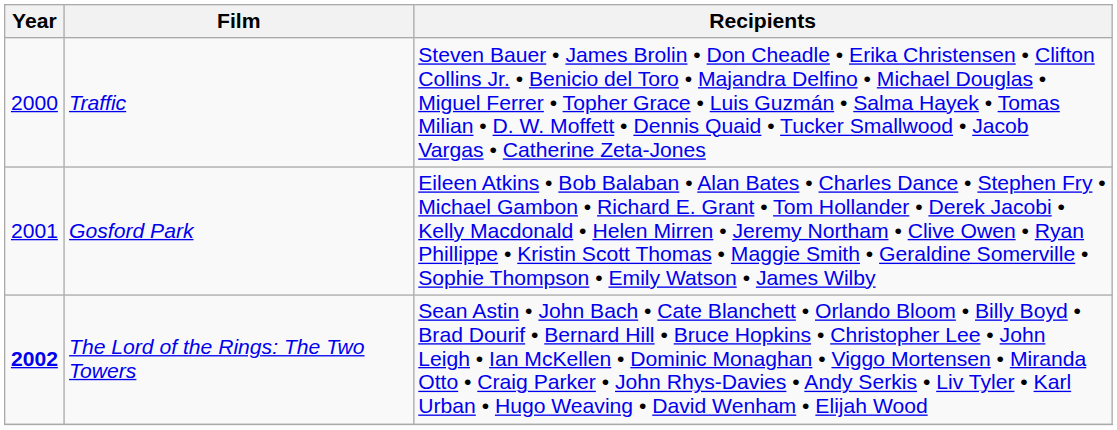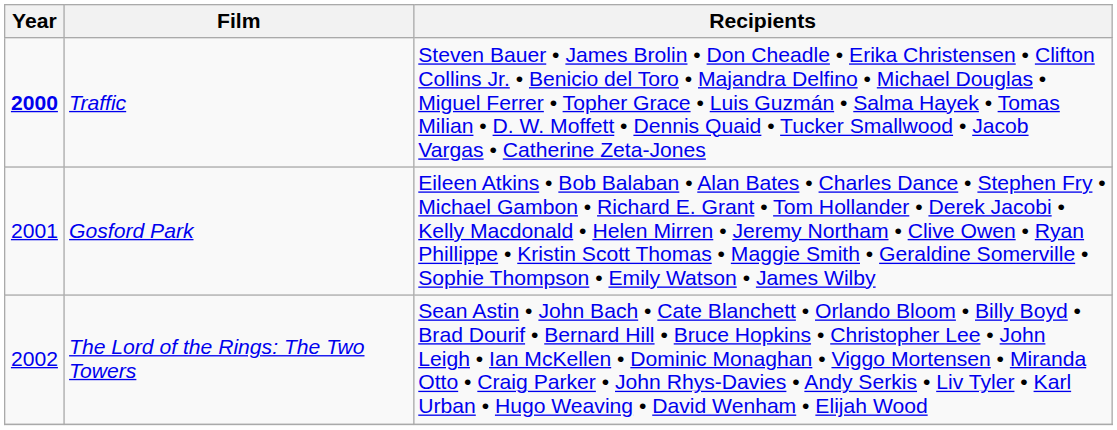(34, 102) normal -> (34, 102) bold
(34, 359) bold -> (34, 359) normal
